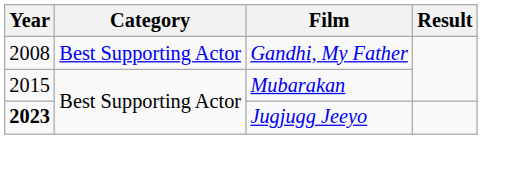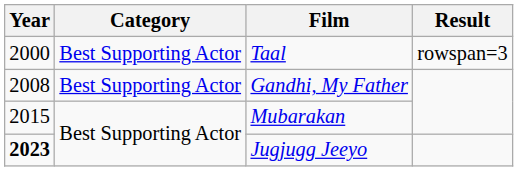+ row: (268, 52)
